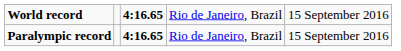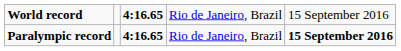(338, 35) normal -> (340, 35) bold
